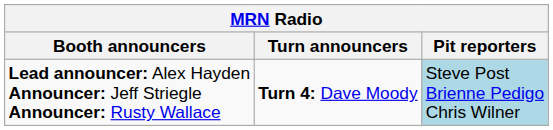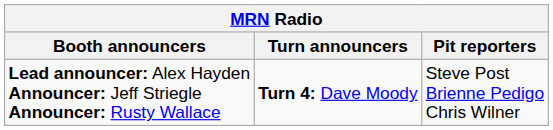(485, 93) lightblue background -> (485, 93) no background
